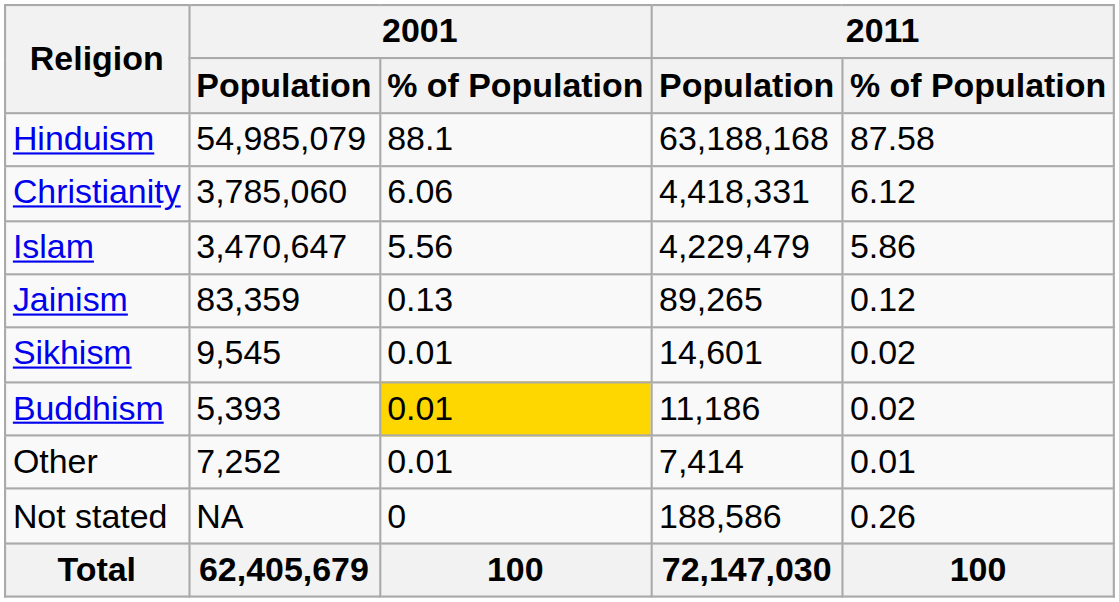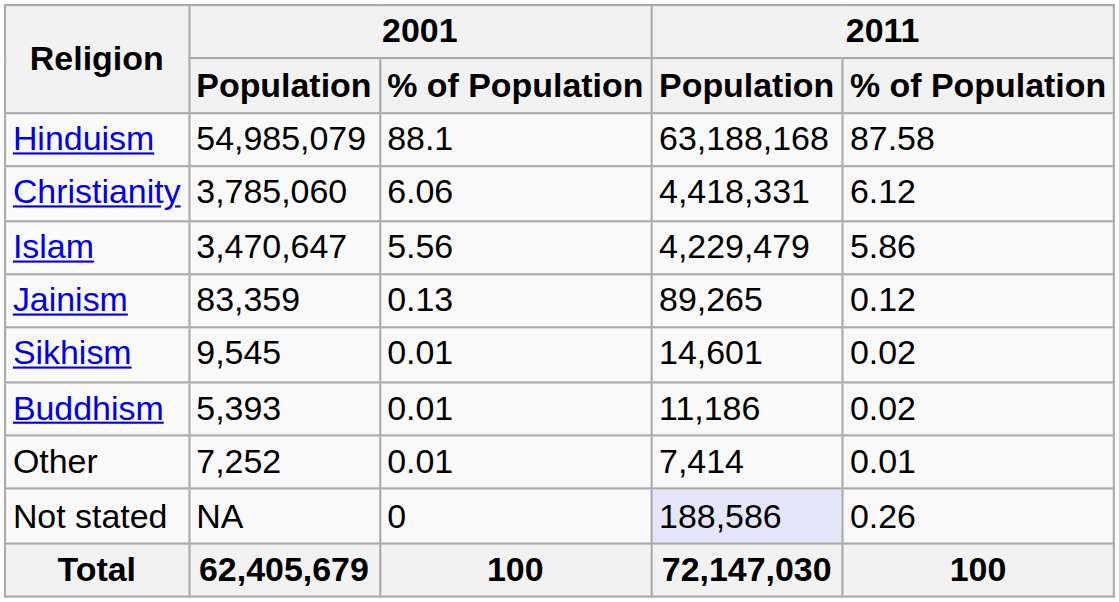(420, 407) gold background -> (420, 407) no background
(720, 515) no background -> (720, 515) lavender background
